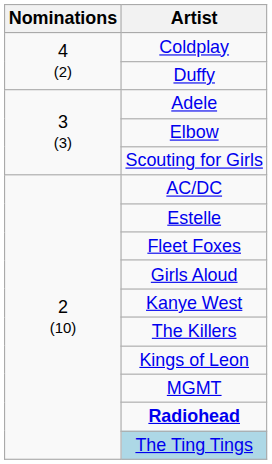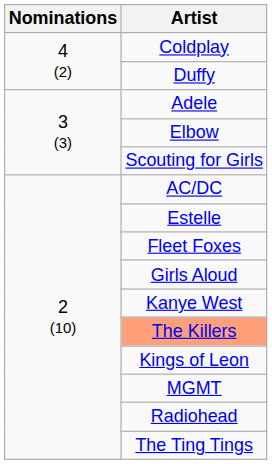(194, 331) no background -> (194, 331) lightsalmon background
(194, 416) bold -> (194, 416) normal
(194, 445) lightblue background -> (194, 445) no background
